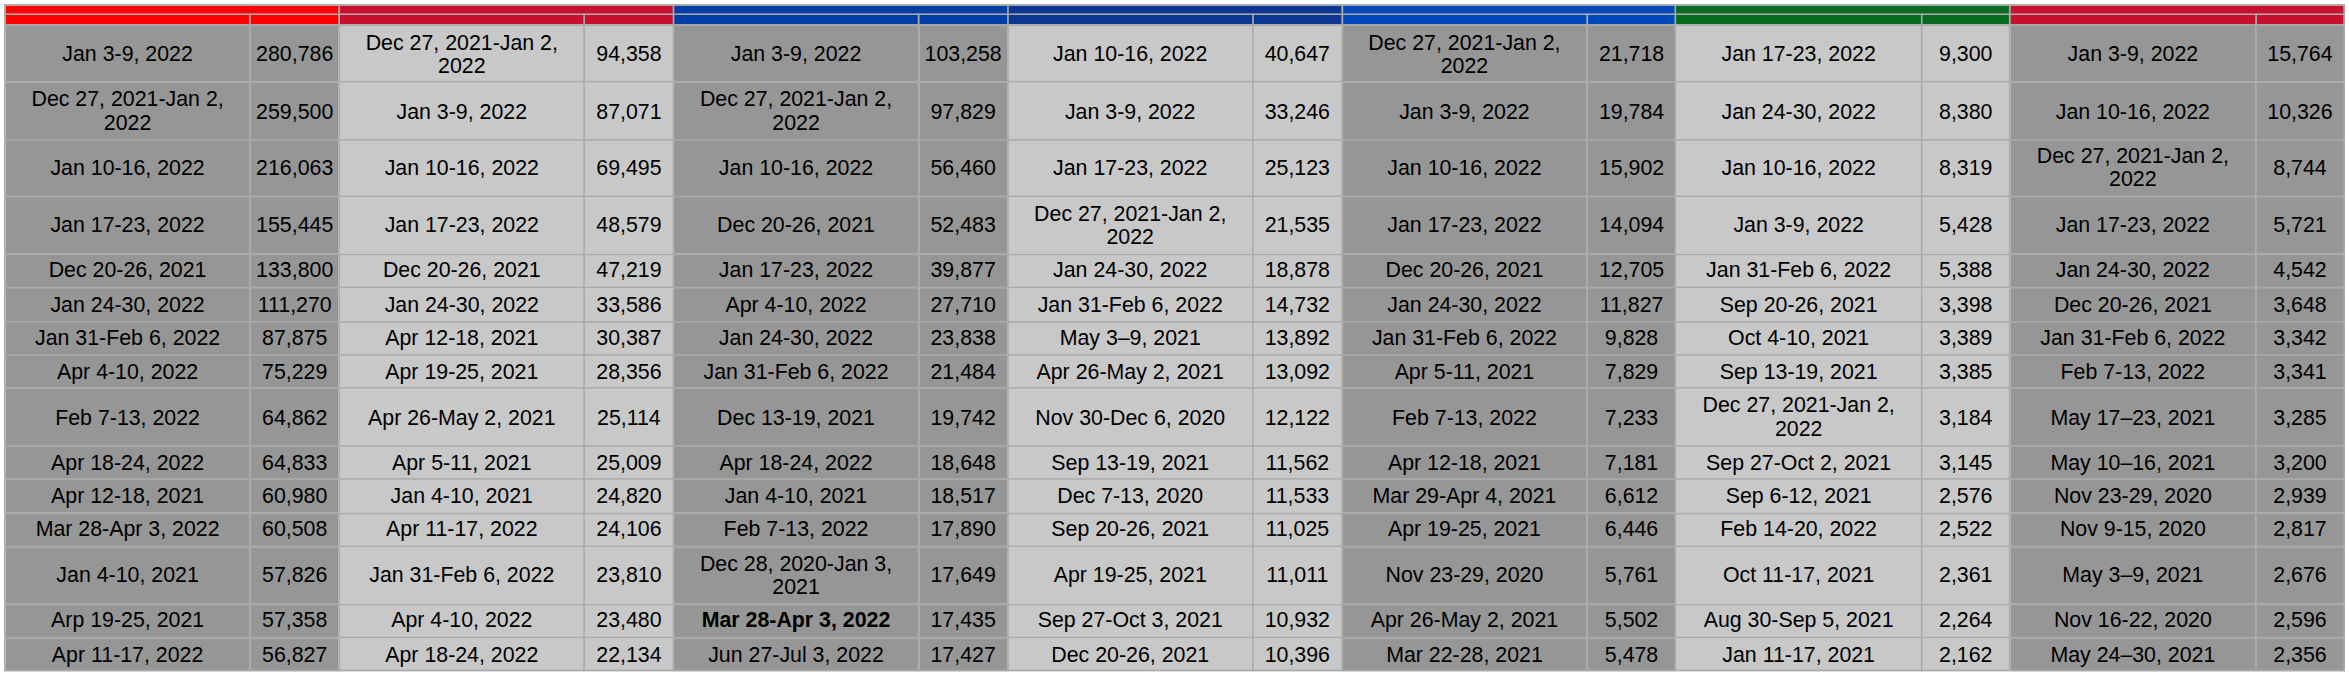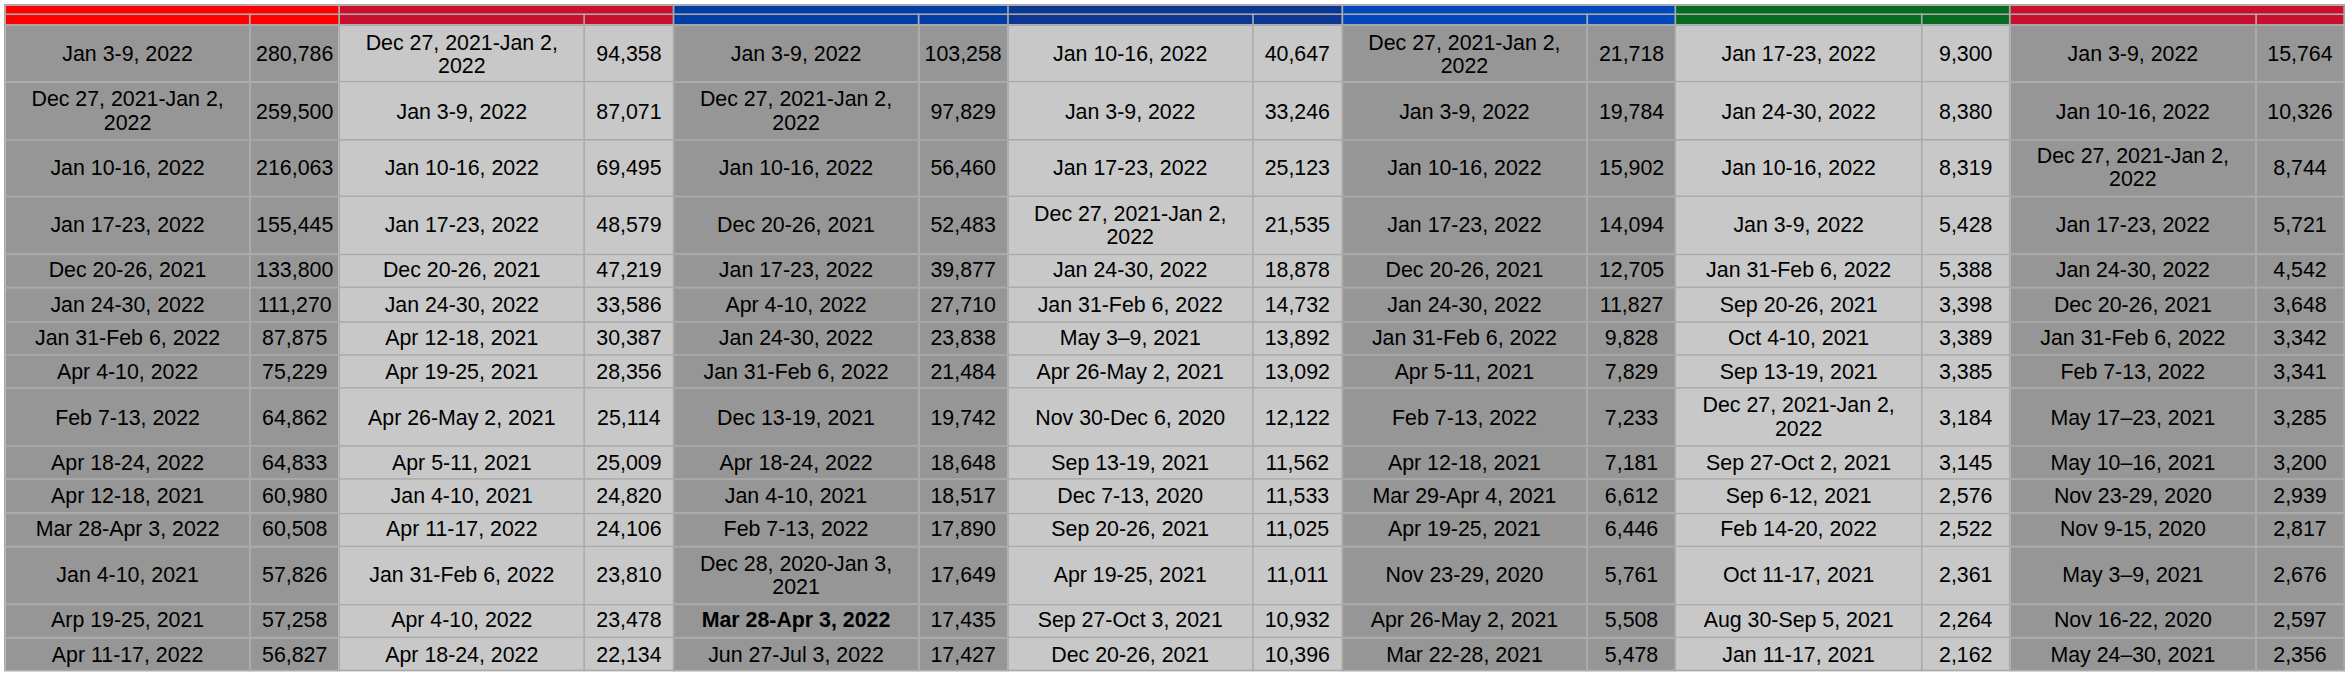(295, 620) 57,358 -> (295, 620) 57,258
(629, 620) 23,480 -> (629, 620) 23,478
(1632, 620) 5,502 -> (1632, 620) 5,508
(2300, 620) 2,596 -> (2300, 620) 2,597
